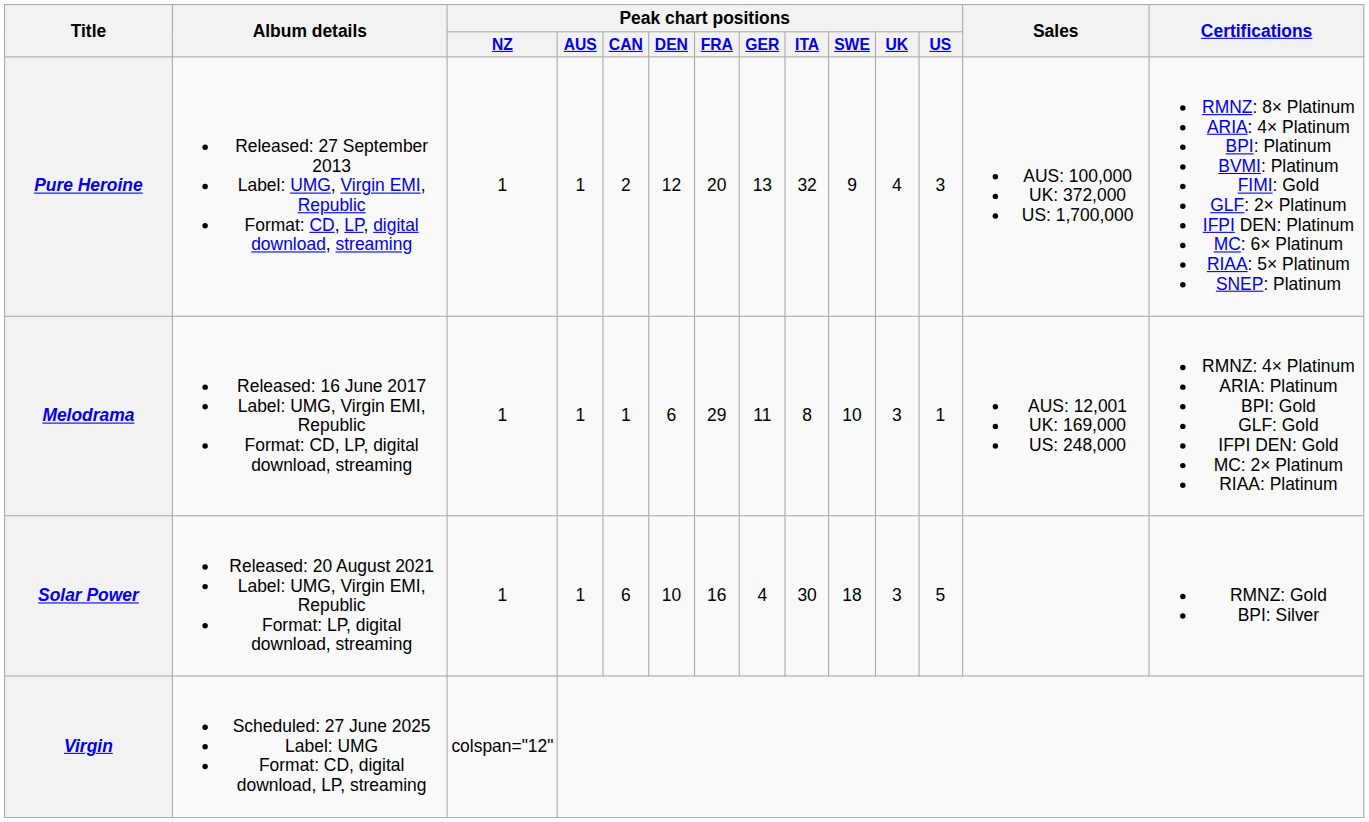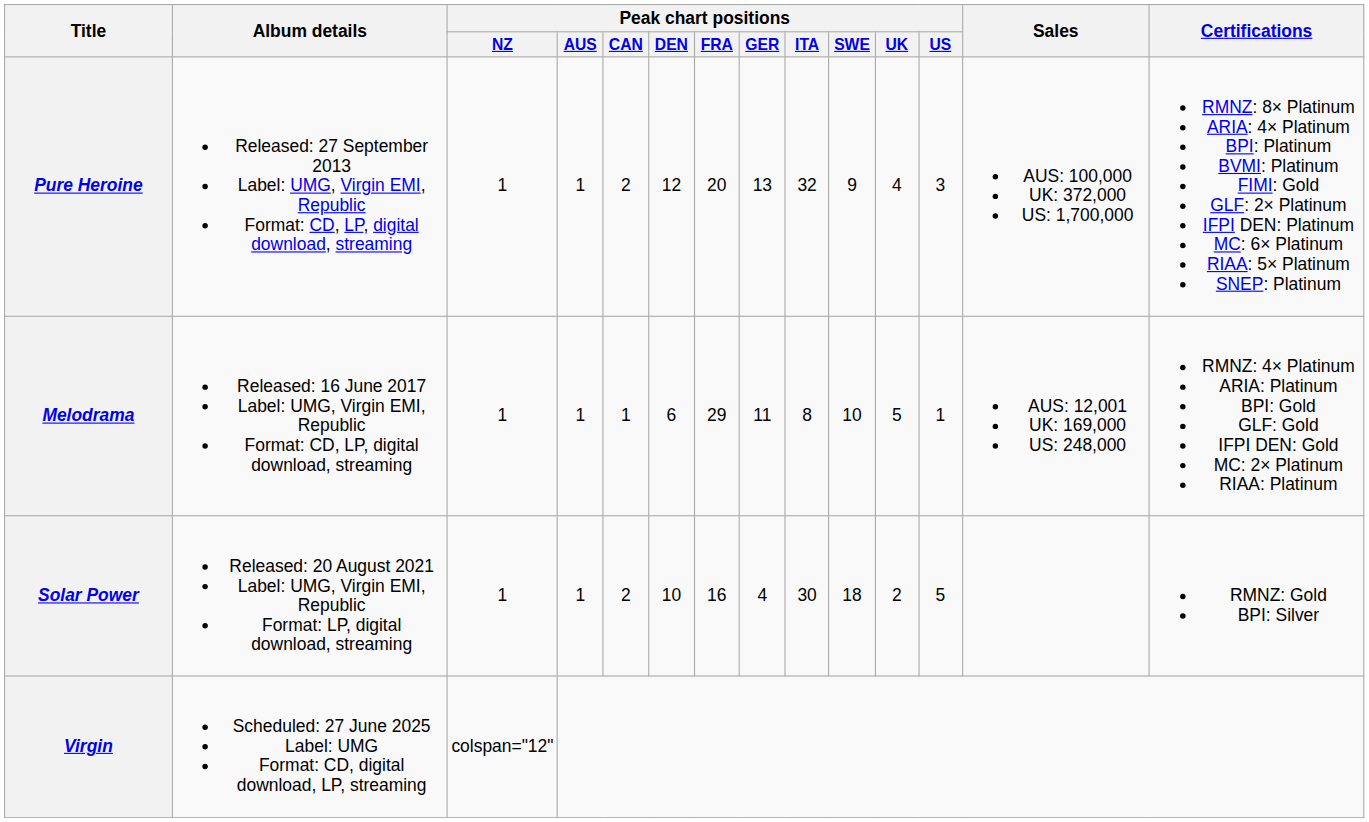(897, 415) 3 -> (897, 415) 5
(626, 595) 6 -> (626, 595) 2
(897, 595) 3 -> (897, 595) 2
